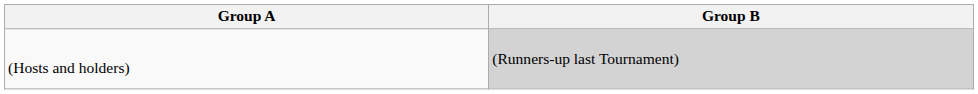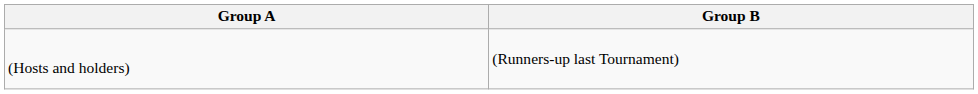(586, 58) lightgrey background -> (586, 58) no background
